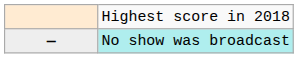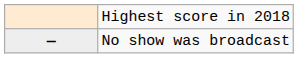(196, 41) paleturquoise background -> (196, 41) no background
